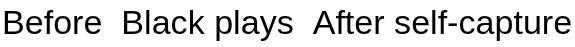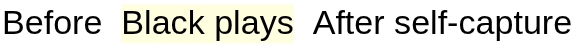(208, 22) no background -> (208, 22) lightyellow background
